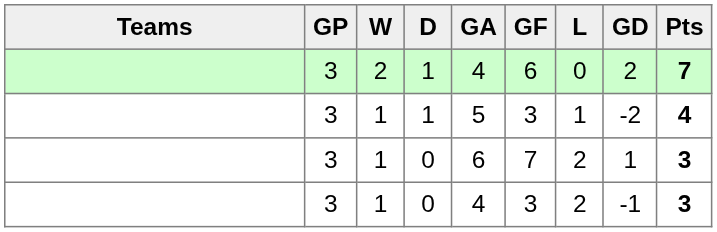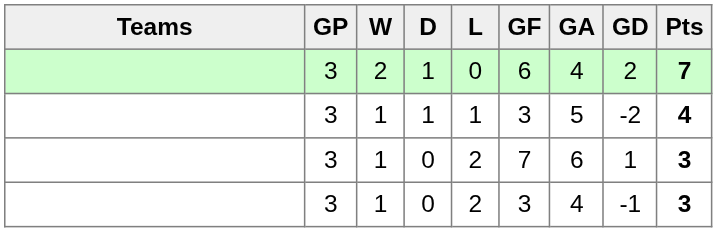columns swapped: (580, 26) <-> (478, 26)
